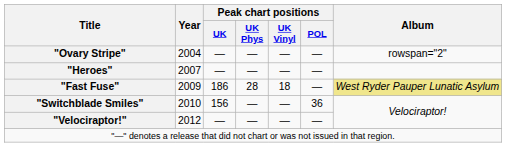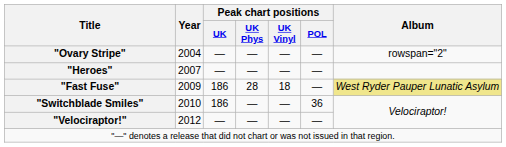(220, 103) 156 -> (220, 103) 186
